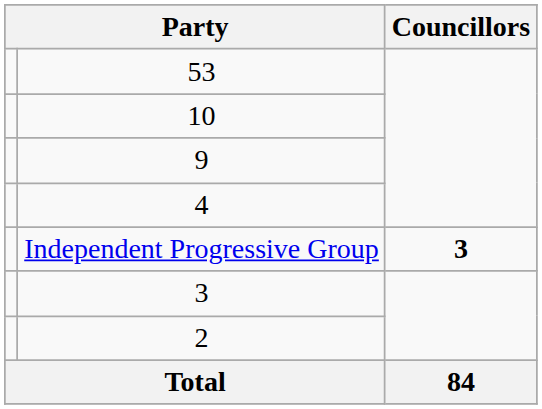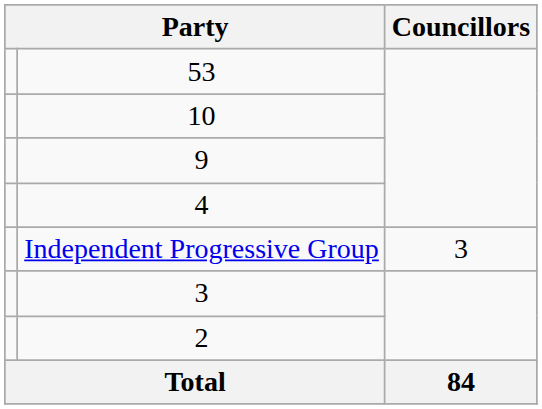(461, 248) bold -> (461, 248) normal
